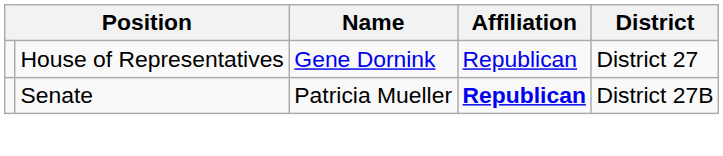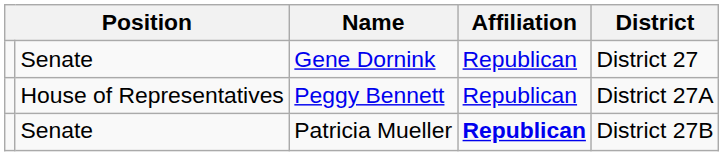(152, 58) House of Representatives -> (57, 58) Senate
+ row: (369, 95)
